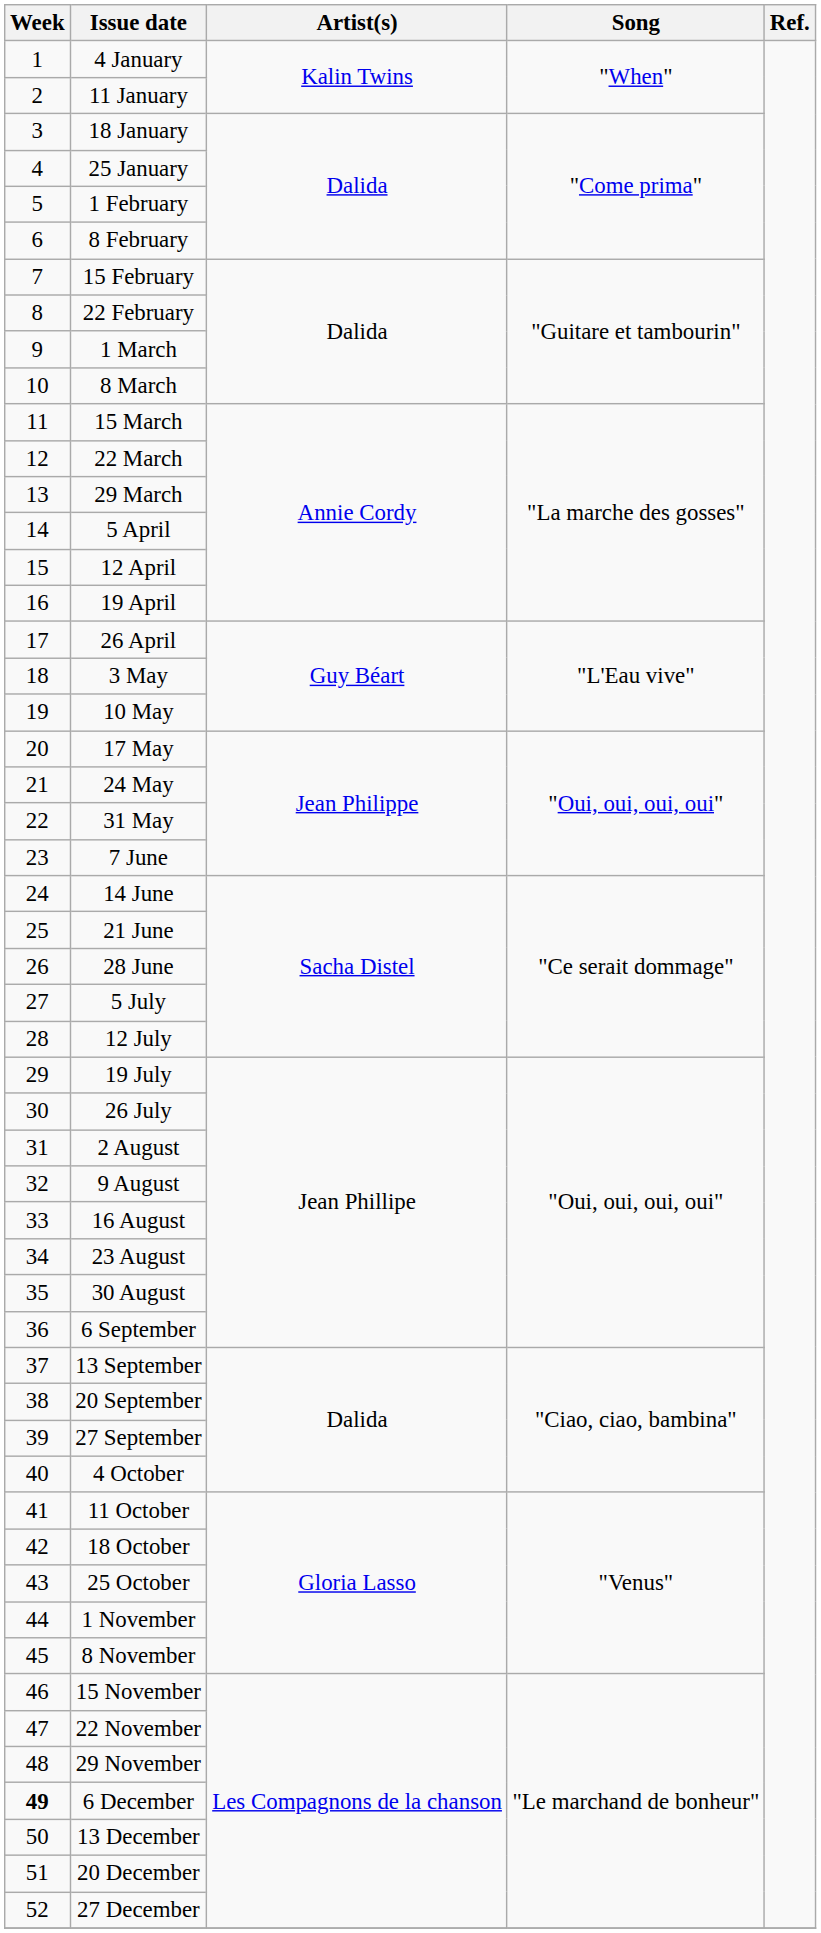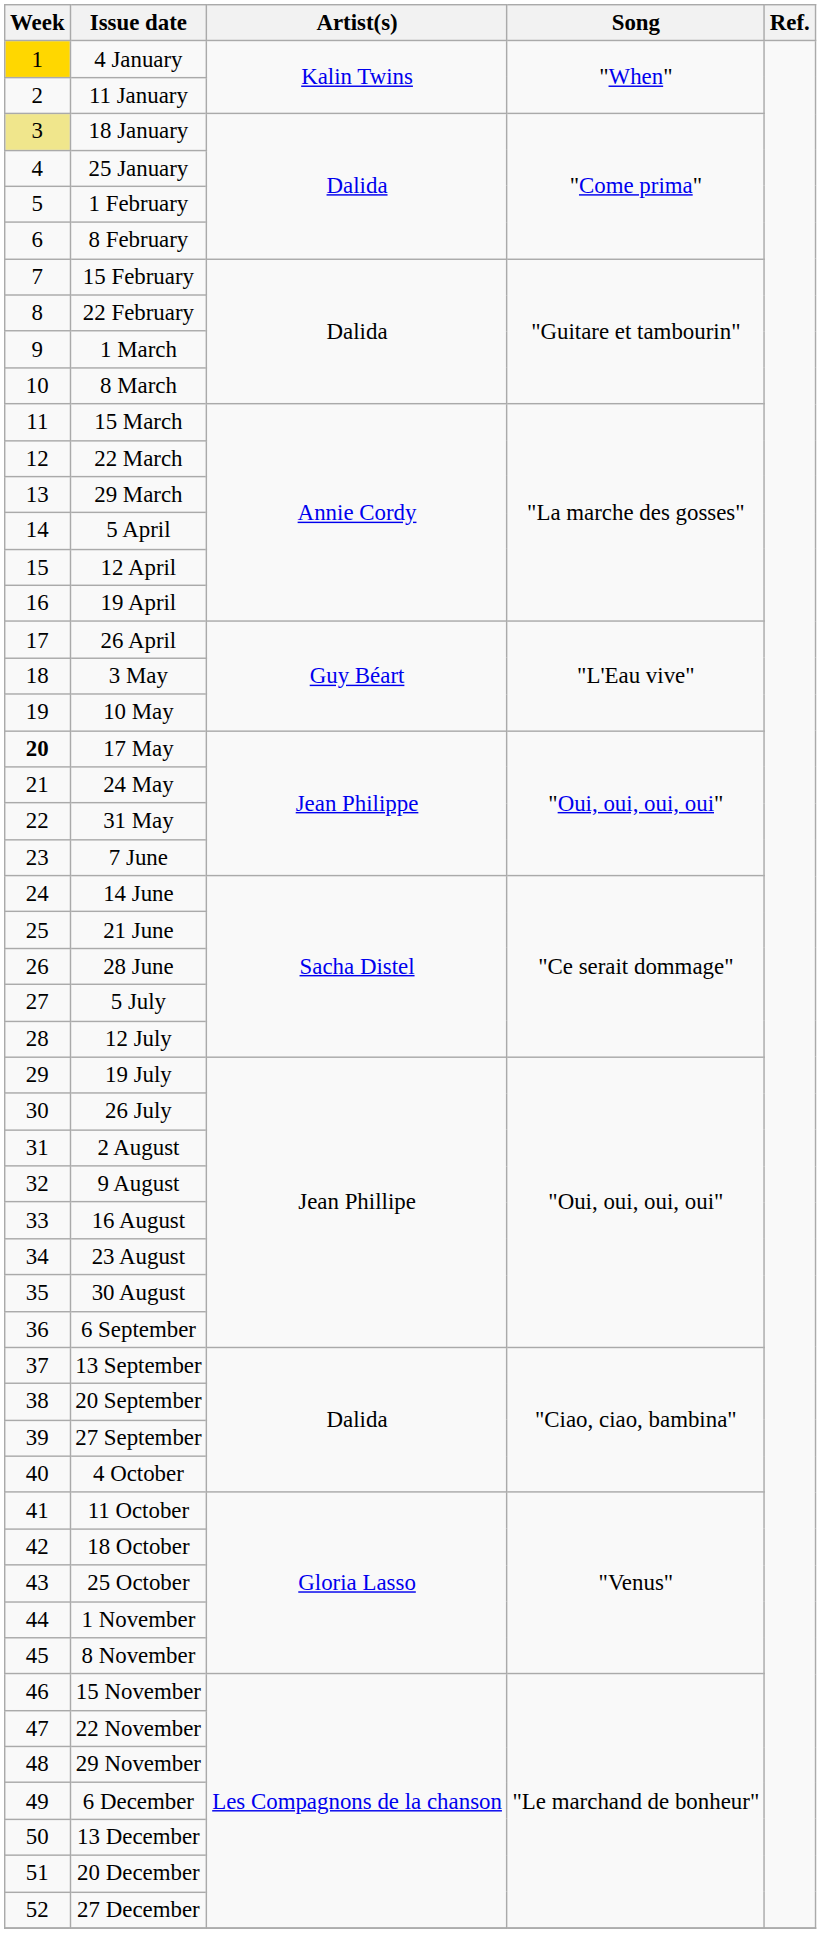(37, 58) no background -> (37, 58) gold background
(37, 131) no background -> (37, 131) khaki background
(37, 748) normal -> (37, 748) bold
(37, 1800) bold -> (37, 1800) normal
